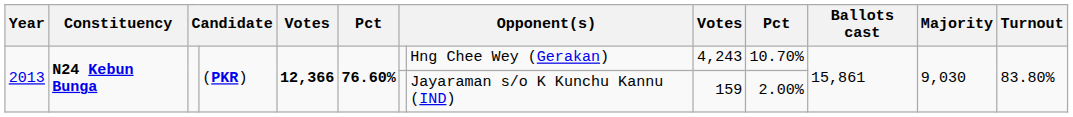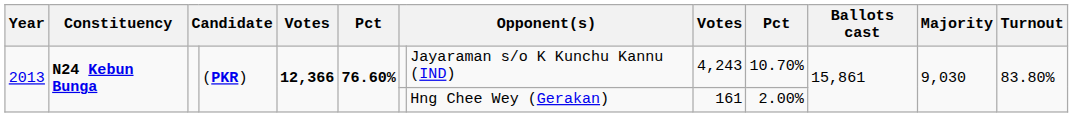(510, 58) Hng Chee Wey (Gerakan) -> (537, 67) Jayaraman s/o K Kunchu Kannu (IND)
(537, 91) Jayaraman s/o K Kunchu Kannu (IND) -> (510, 100) Hng Chee Wey (Gerakan)
(729, 91) 159 -> (729, 100) 161
